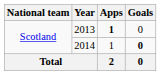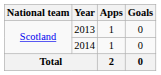(111, 29) bold -> (111, 29) normal
(140, 45) bold -> (140, 45) normal
